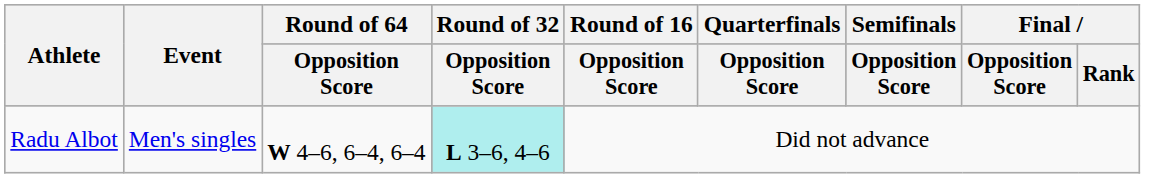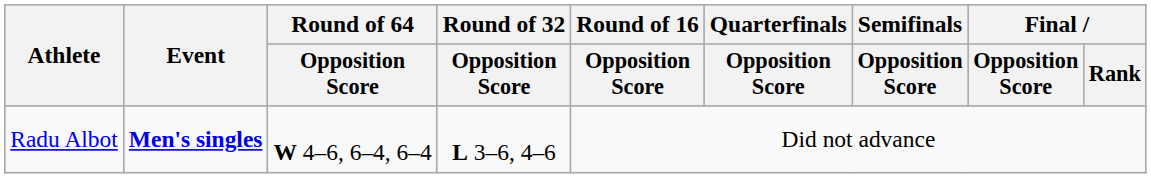(193, 139) normal -> (196, 139) bold
(498, 153) paleturquoise background -> (504, 153) no background
